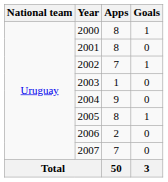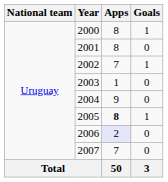(116, 116) normal -> (116, 116) bold
(116, 133) no background -> (116, 133) lavender background
